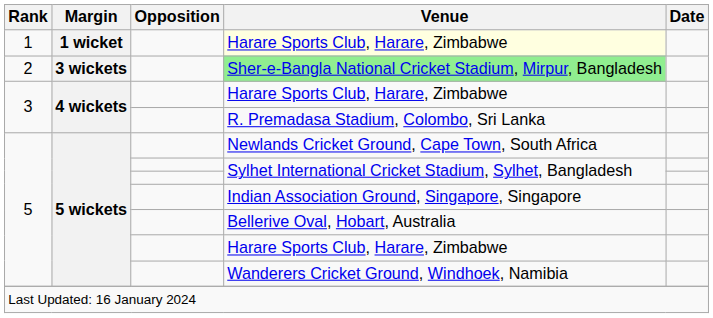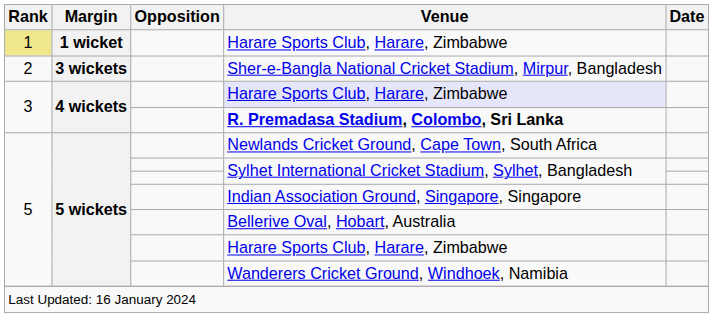(28, 42) no background -> (28, 42) khaki background
(367, 42) lightyellow background -> (367, 42) no background
(445, 68) lightgreen background -> (445, 68) no background
(367, 94) no background -> (367, 94) lavender background
(386, 119) normal -> (395, 119) bold
